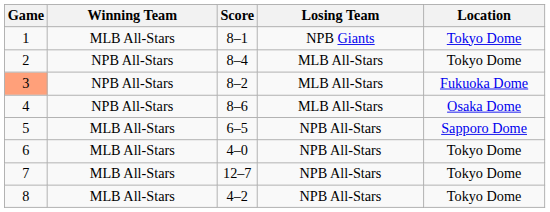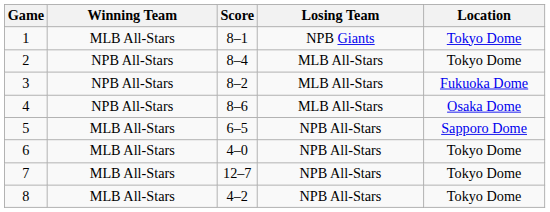(26, 83) lightsalmon background -> (26, 83) no background
